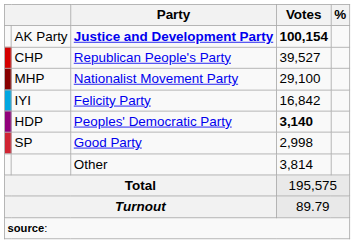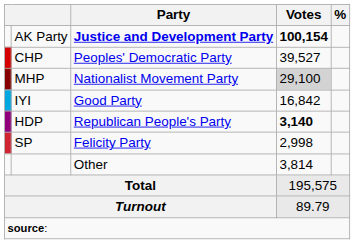(152, 57) Republican People's Party -> (153, 57) Peoples' Democratic Party
(300, 79) no background -> (300, 79) lightgrey background
(112, 100) Felicity Party -> (108, 100) Good Party
(153, 121) Peoples' Democratic Party -> (152, 121) Republican People's Party
(108, 143) Good Party -> (112, 143) Felicity Party
